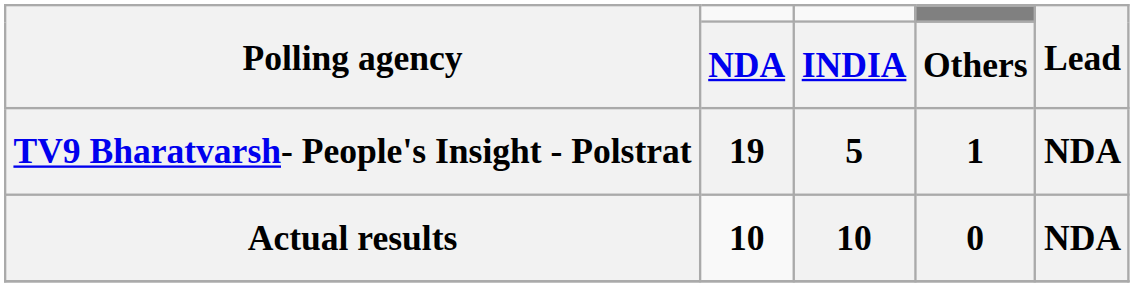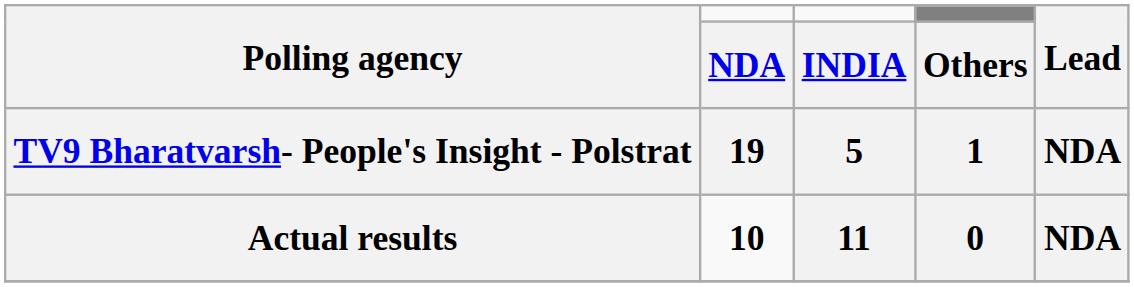(854, 238) 10 -> (854, 238) 11
